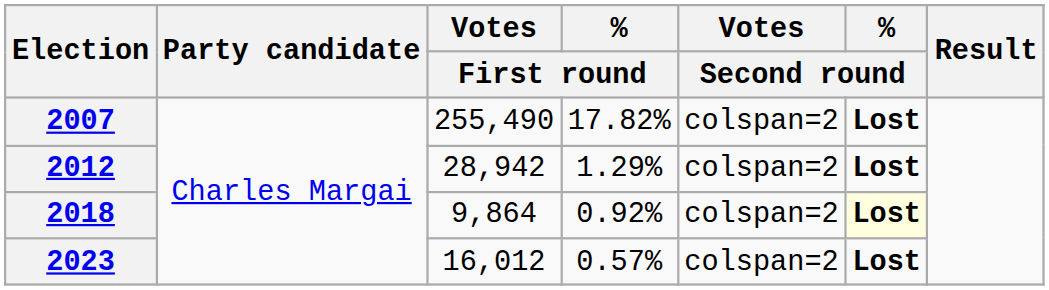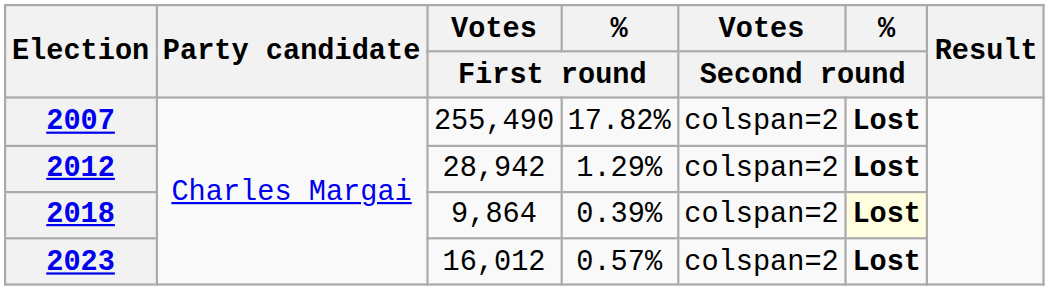(619, 215) 0.92% -> (619, 215) 0.39%
